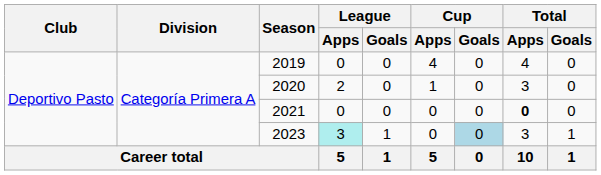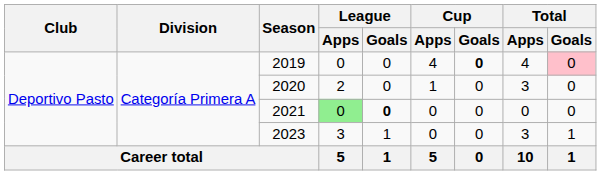(479, 63) normal -> (479, 63) bold
(571, 63) no background -> (571, 63) pink background
(341, 110) no background -> (341, 110) lightgreen background
(387, 110) normal -> (387, 110) bold
(525, 110) bold -> (525, 110) normal
(341, 134) paleturquoise background -> (341, 134) no background
(479, 134) lightblue background -> (479, 134) no background
